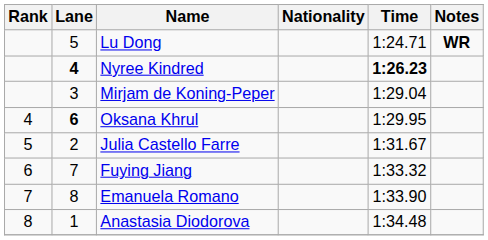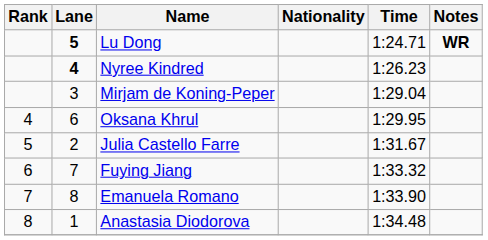(74, 42) normal -> (74, 42) bold
(400, 68) bold -> (399, 68) normal
(74, 119) bold -> (74, 119) normal
